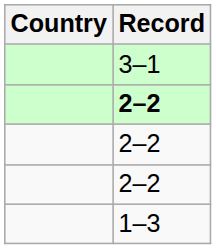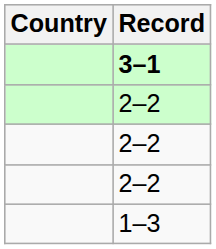(139, 64) normal -> (139, 64) bold
(139, 104) bold -> (139, 104) normal
